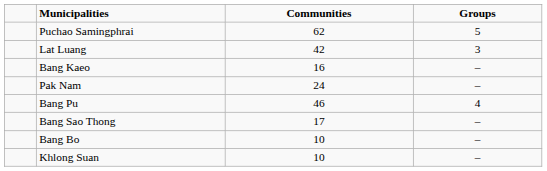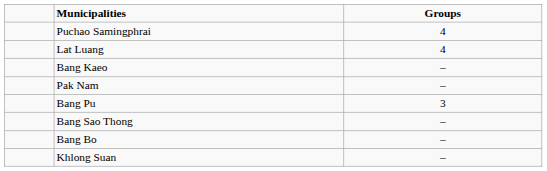- column: (319, 13)
(478, 31) 5 -> (443, 31) 4
(478, 49) 3 -> (443, 49) 4
(478, 103) 4 -> (443, 103) 3
